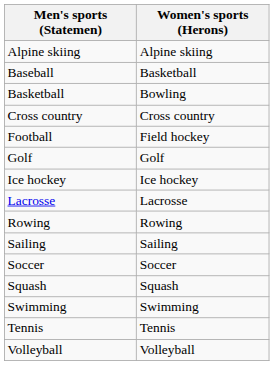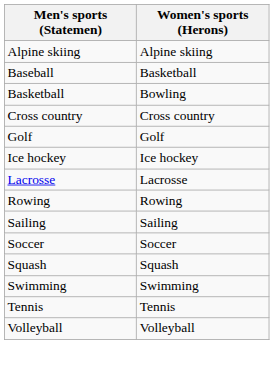- row: (30, 136)
